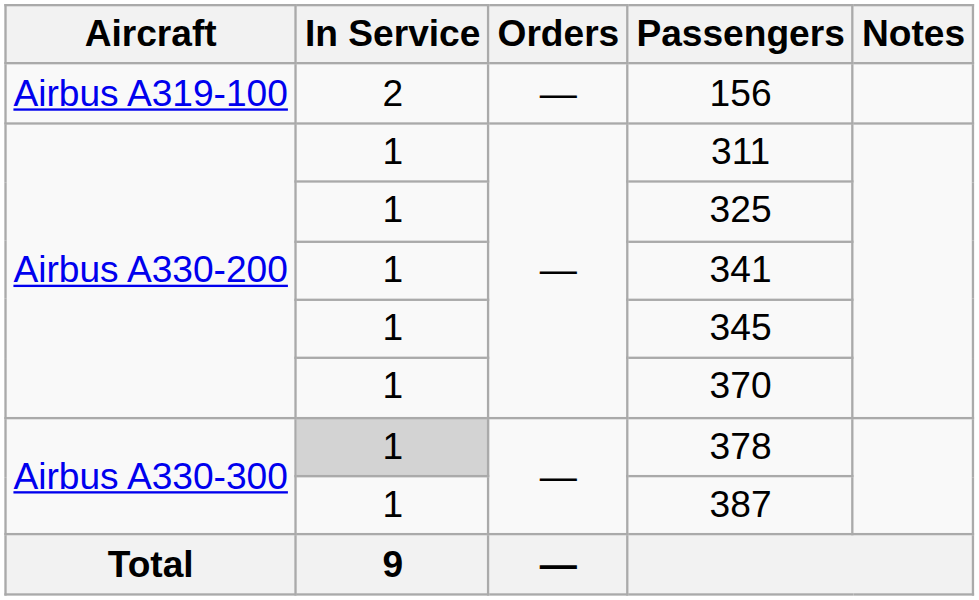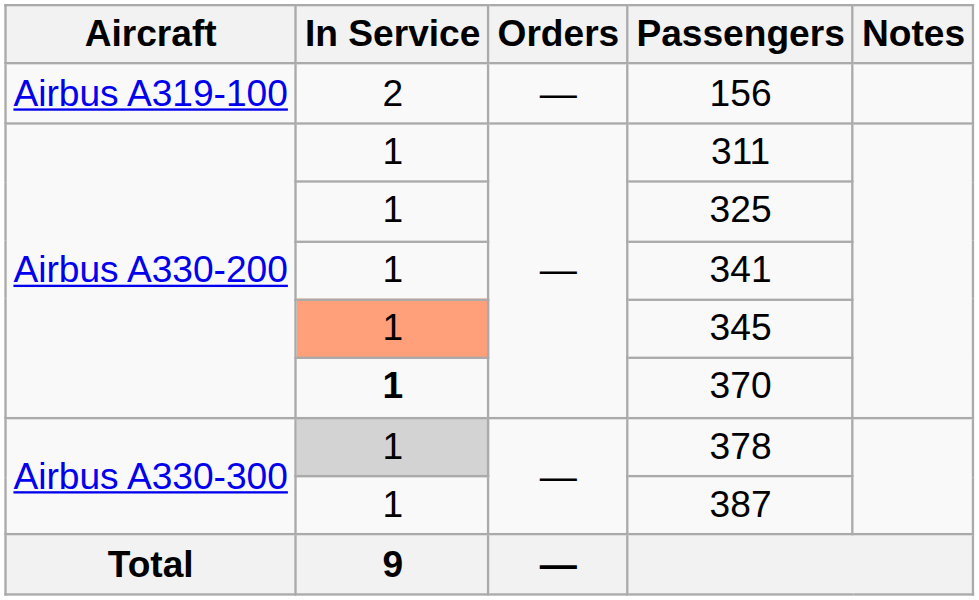(393, 328) no background -> (393, 328) lightsalmon background
(393, 387) normal -> (393, 387) bold
